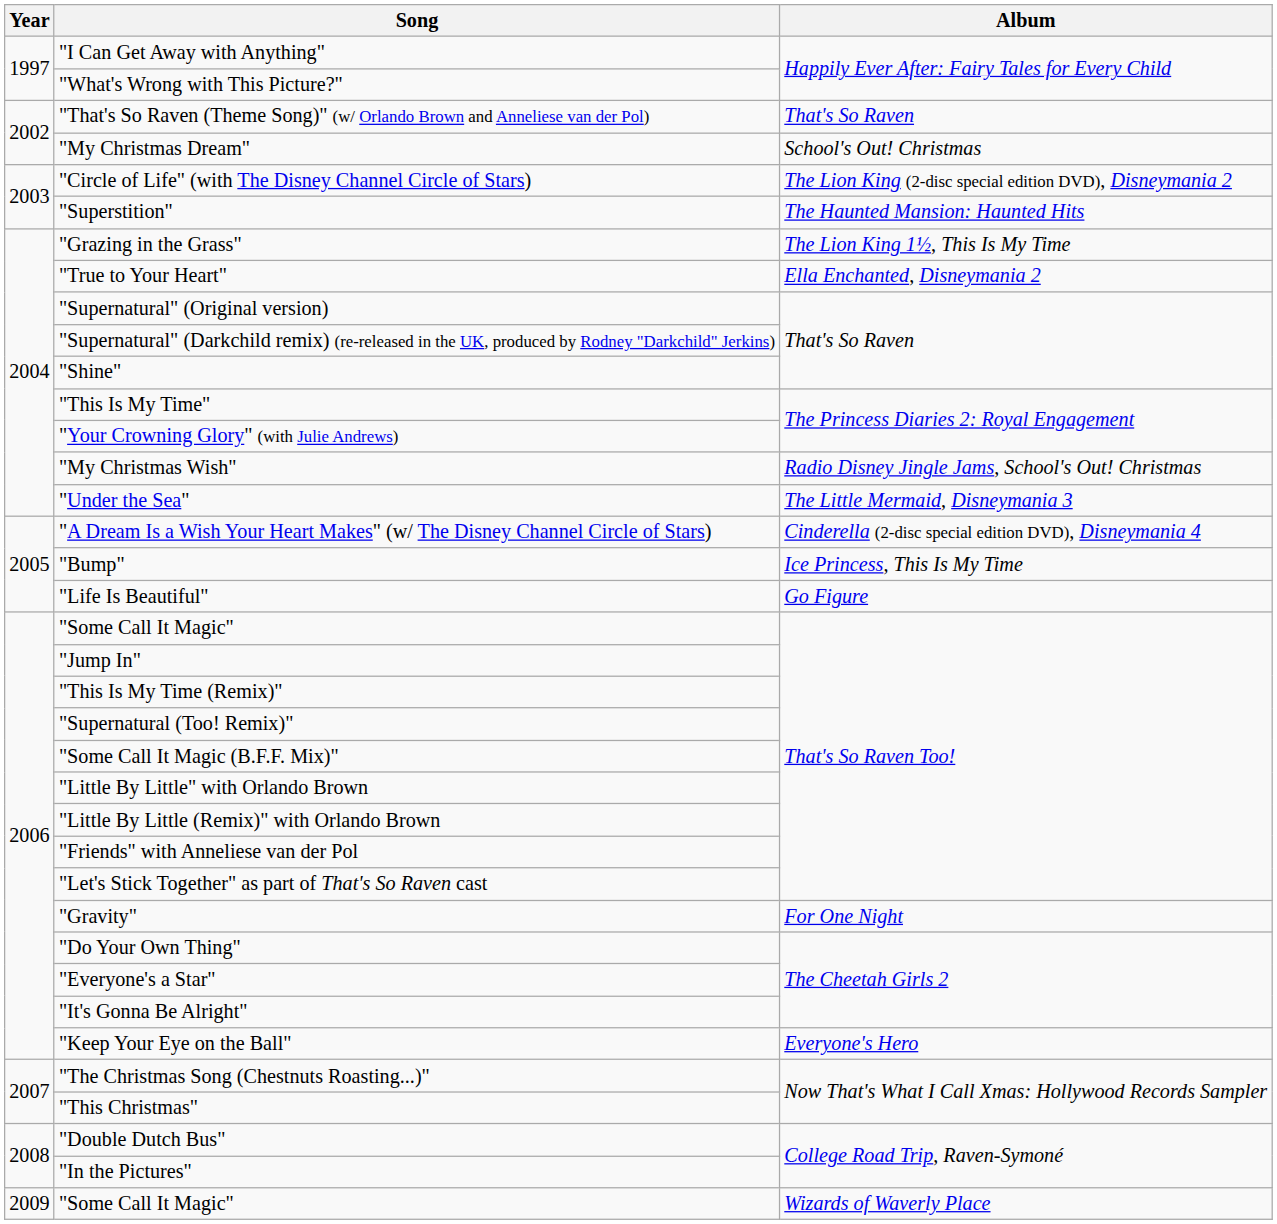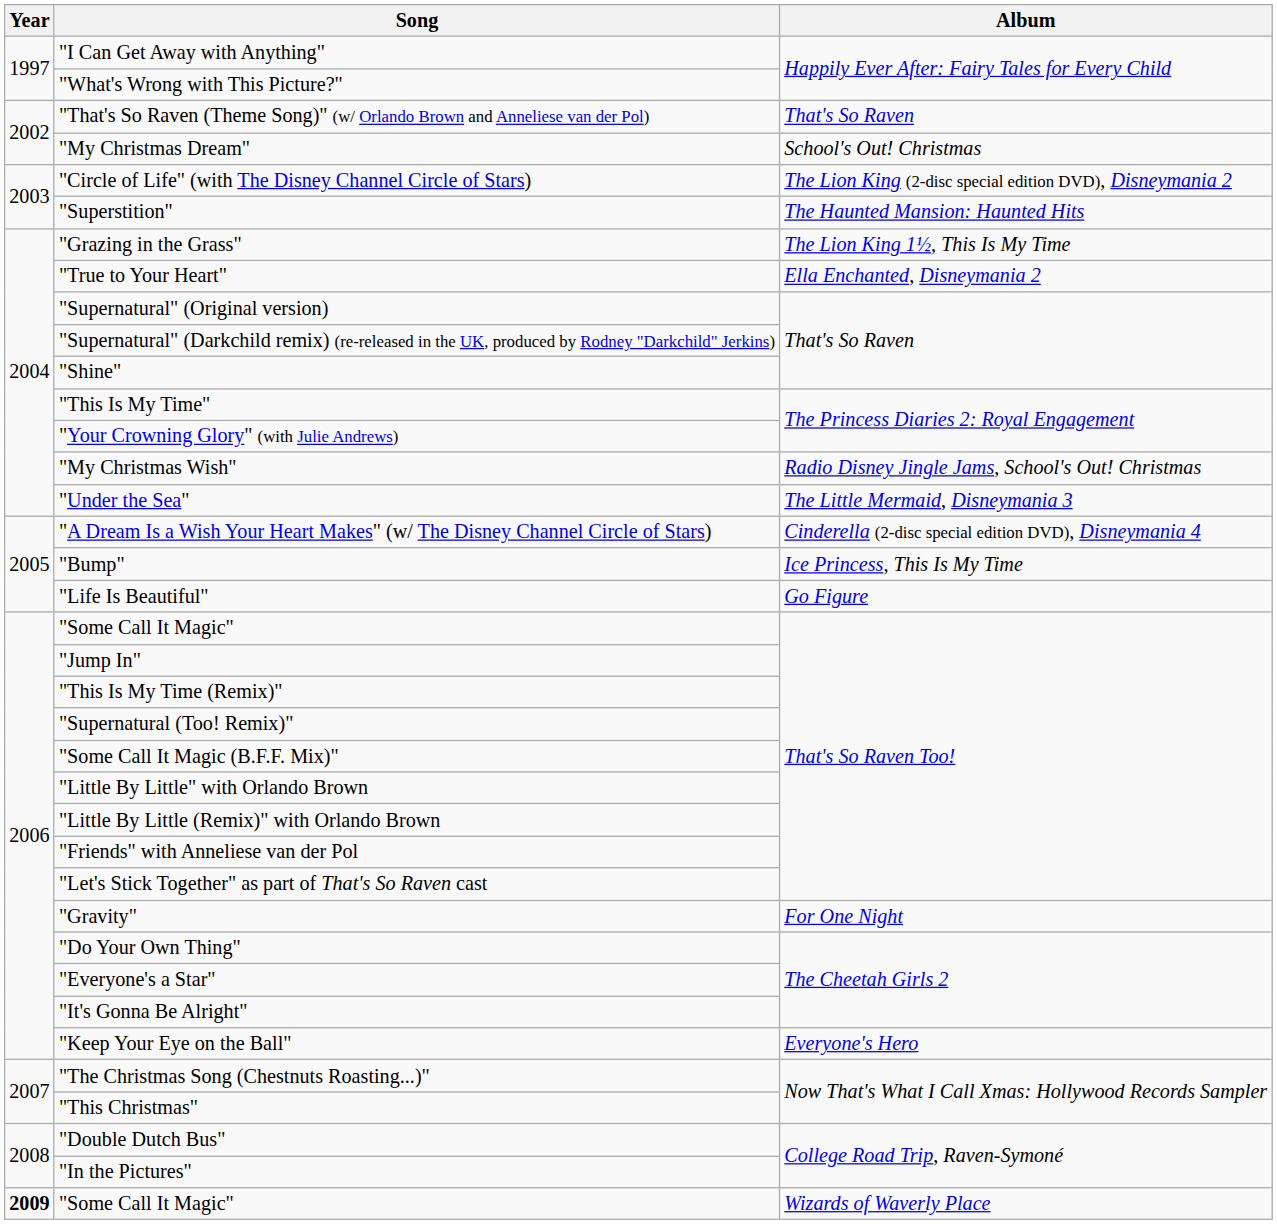(29, 1203) normal -> (29, 1203) bold
